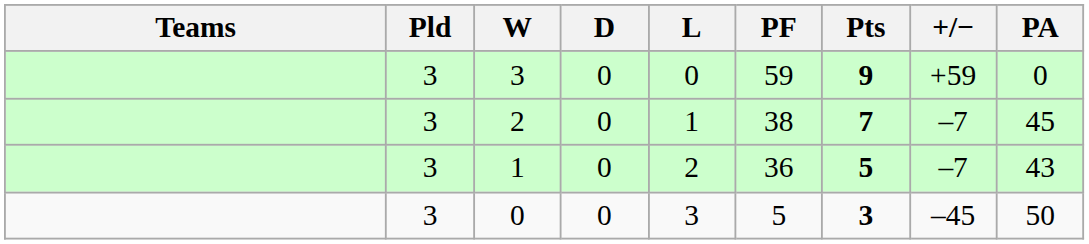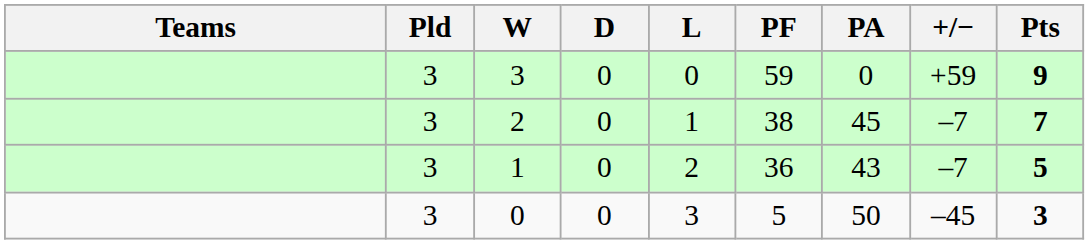columns swapped: (1040, 27) <-> (866, 27)
